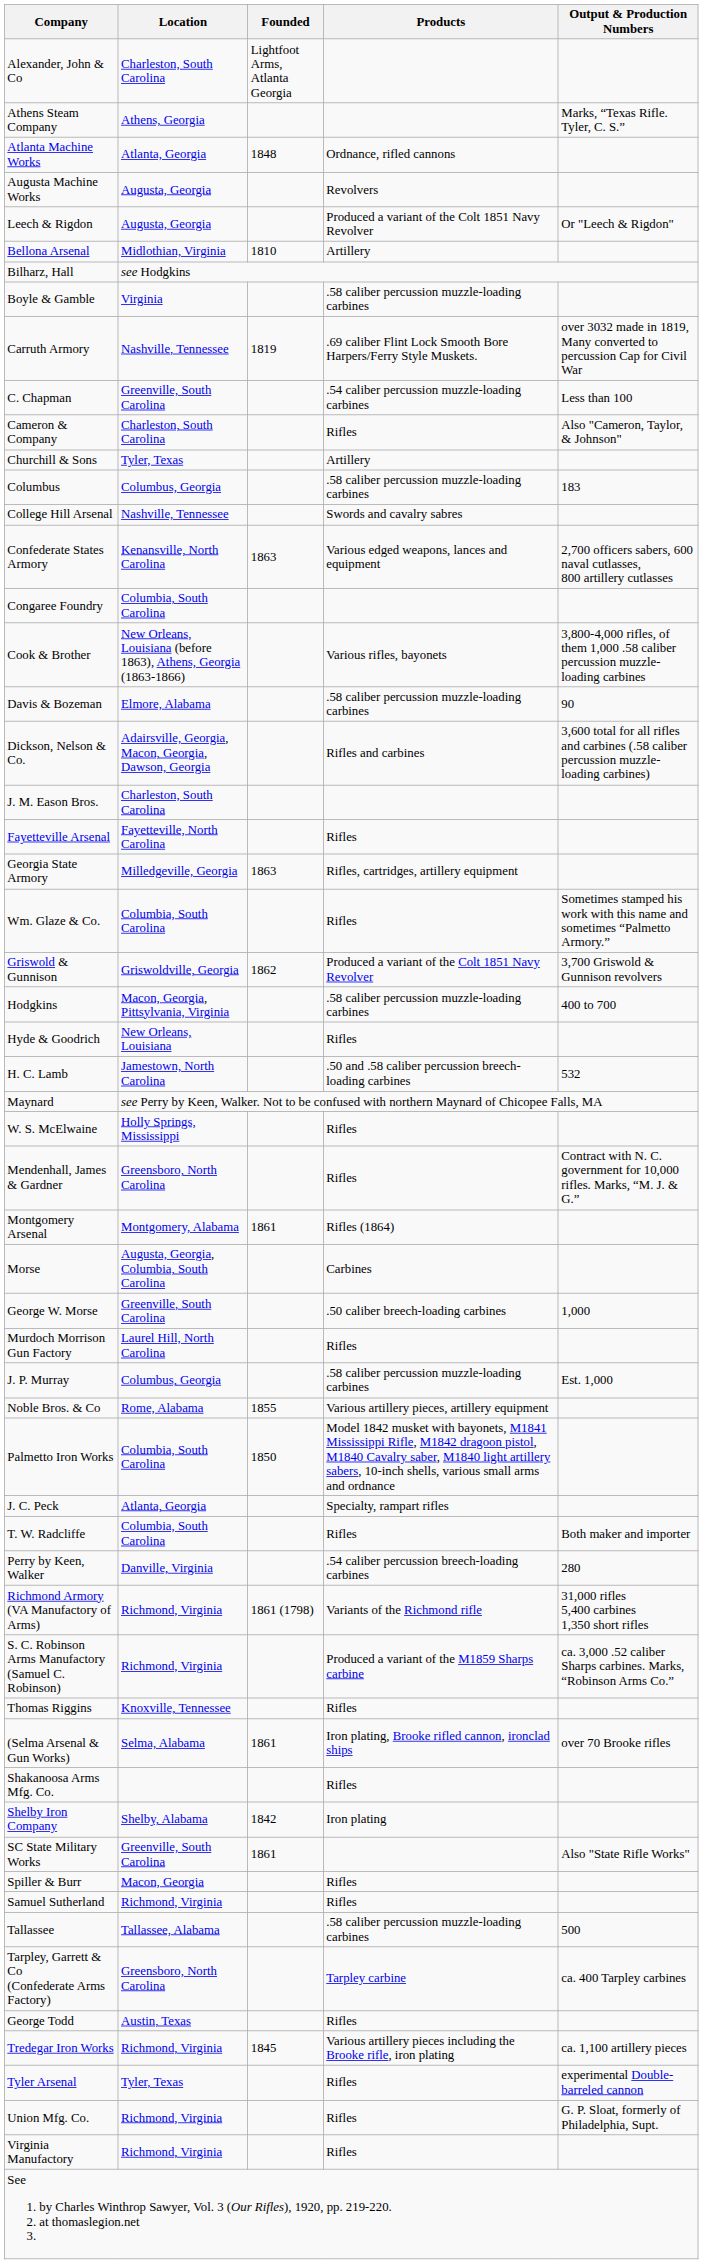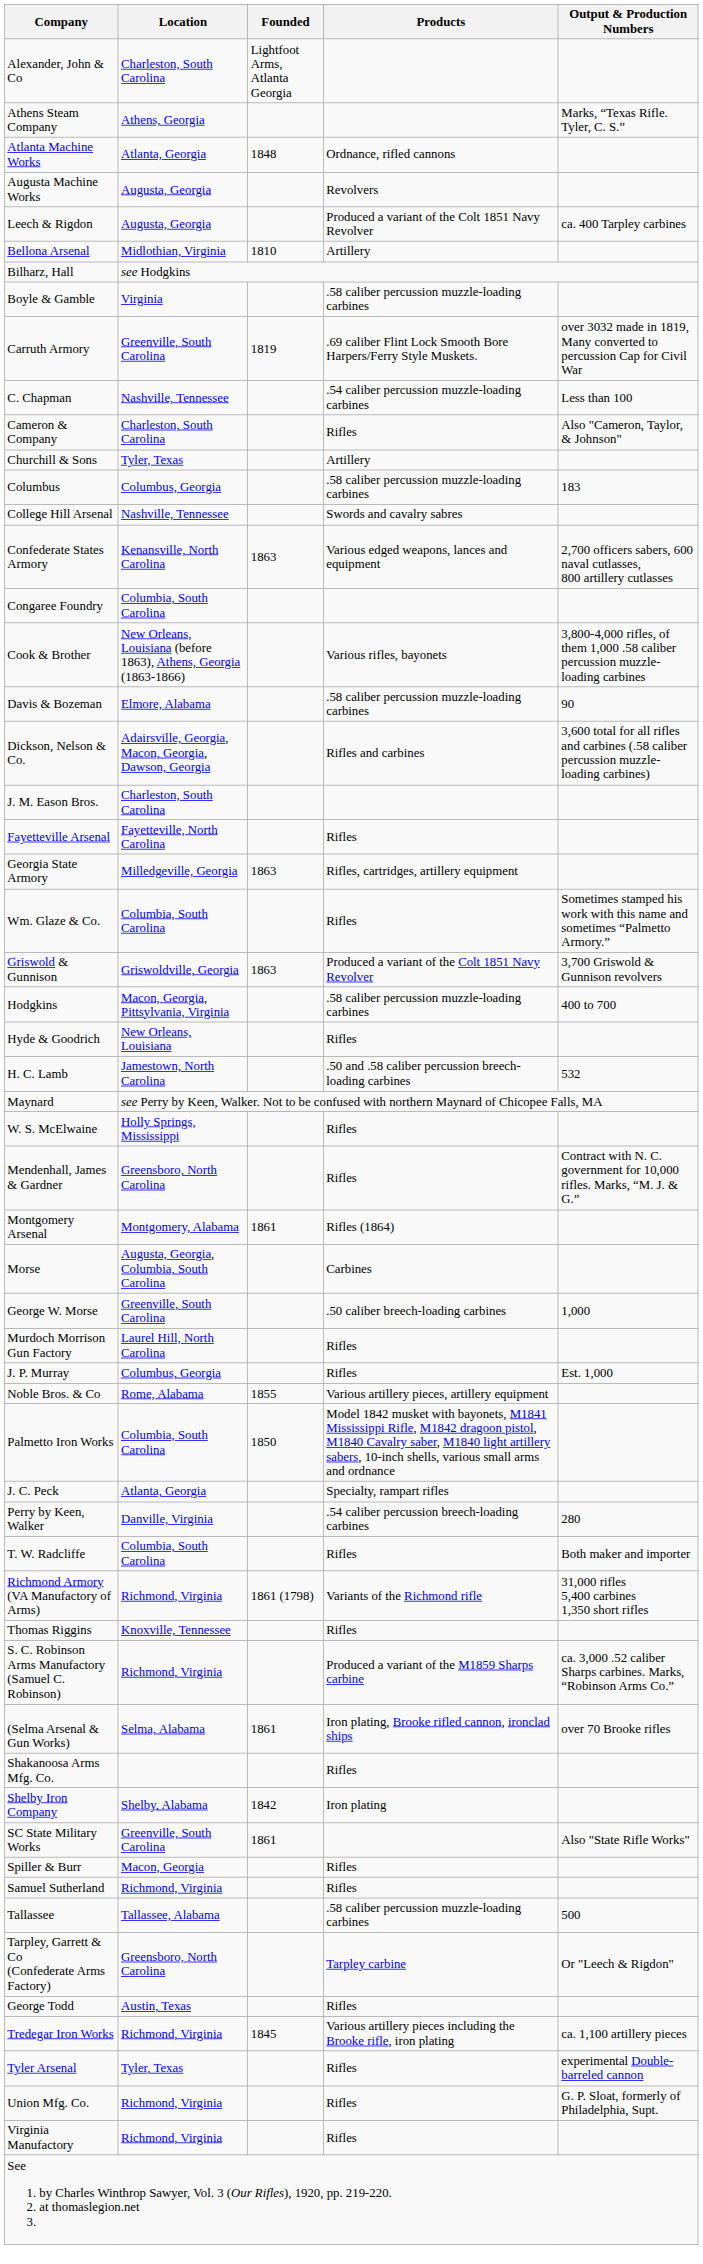(618, 224) Or "Leech & Rigdon" -> (624, 224) ca. 400 Tarpley carbines
(175, 348) Nashville, Tennessee -> (166, 348) Greenville, South Carolina
(166, 397) Greenville, South Carolina -> (175, 397) Nashville, Tennessee
(264, 969) 1862 -> (264, 969) 1863
(424, 1380) .58 caliber percussion muzzle-loading carbines -> (342, 1373) Rifles
rows swapped: (46, 1568) <-> (46, 1533)
rows swapped: (49, 1708) <-> (56, 1666)
(624, 1978) ca. 400 Tarpley carbines -> (618, 1964) Or "Leech & Rigdon"
